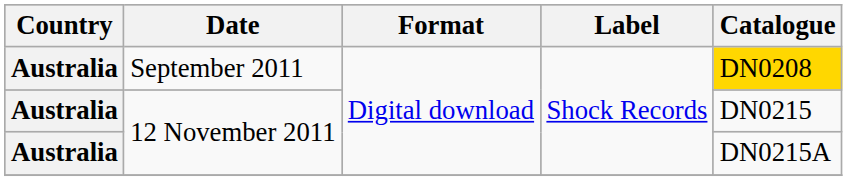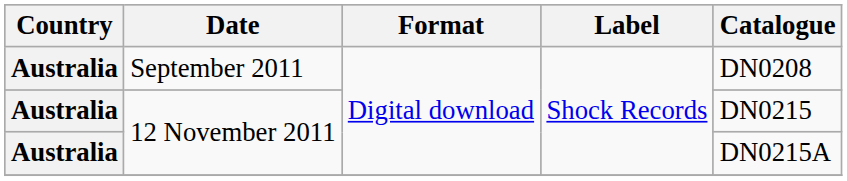(766, 68) gold background -> (766, 68) no background
